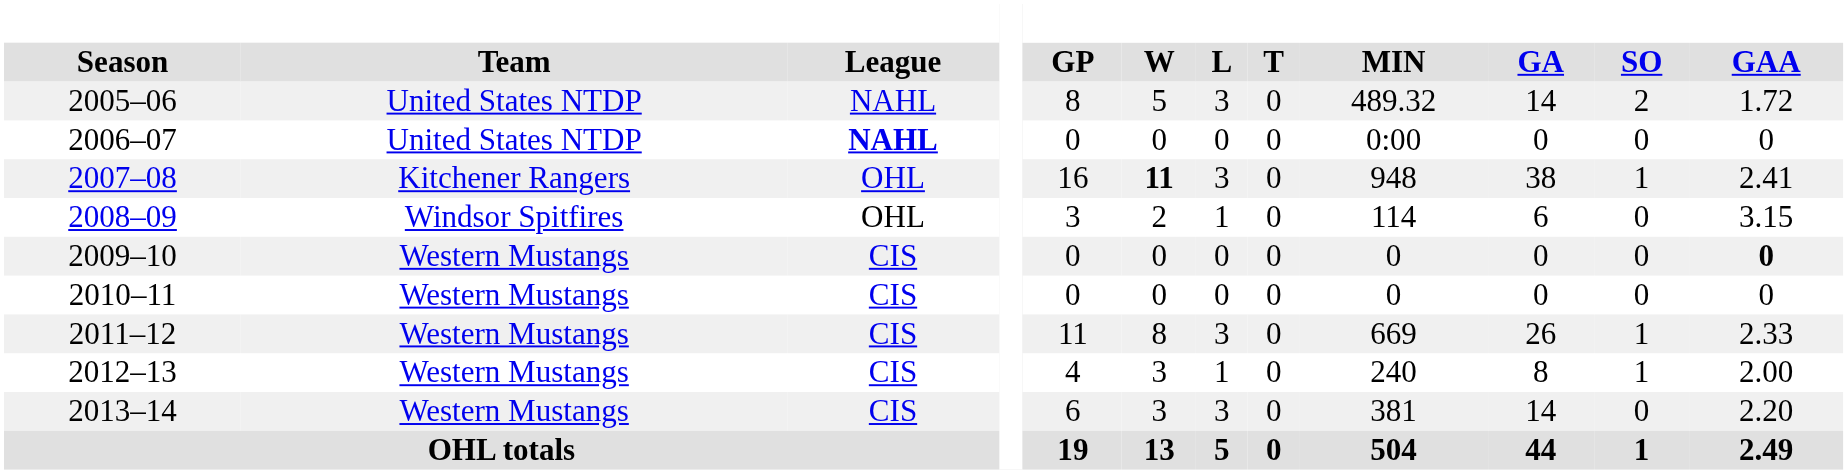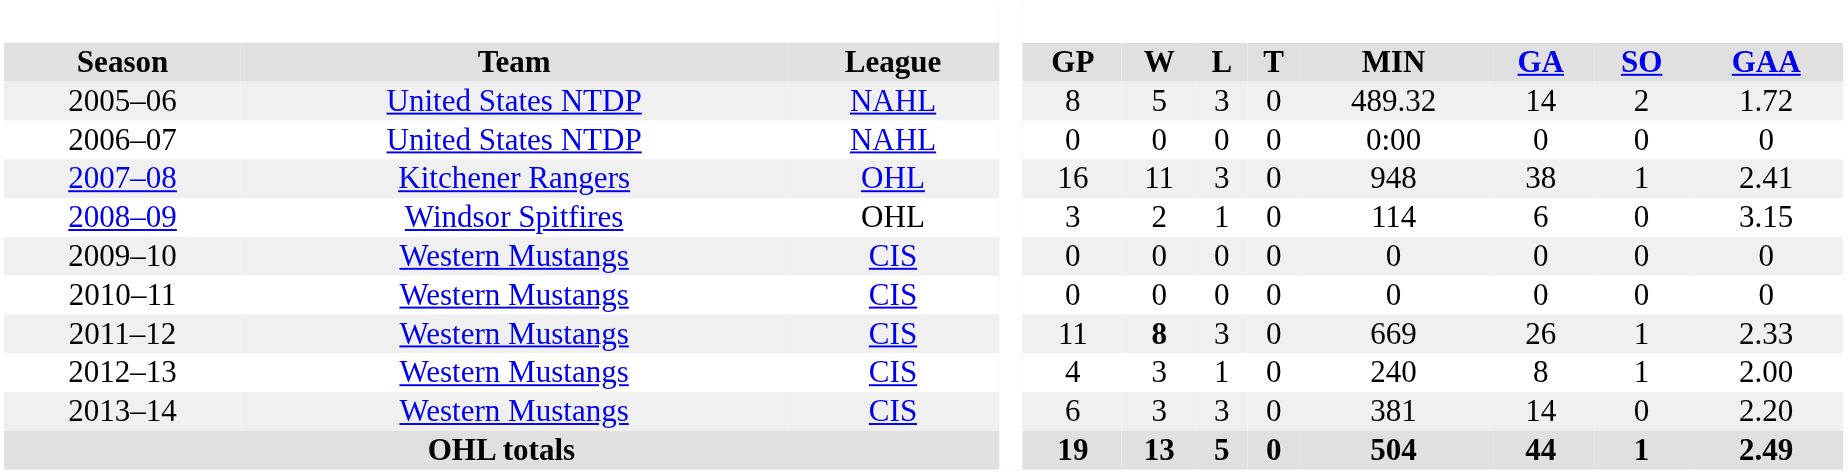(893, 139) bold -> (893, 139) normal
(1159, 178) bold -> (1159, 178) normal
(1766, 255) bold -> (1766, 255) normal
(1159, 333) normal -> (1159, 333) bold
